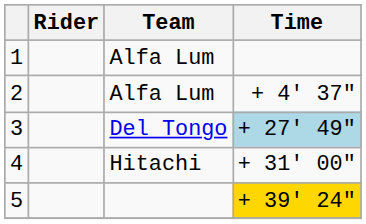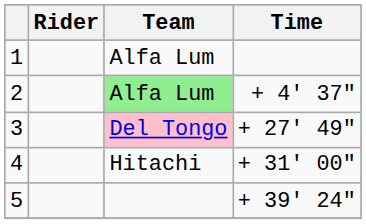(162, 94) no background -> (162, 94) lightgreen background
(168, 129) no background -> (168, 129) pink background
(297, 129) lightblue background -> (297, 129) no background
(297, 201) gold background -> (297, 201) no background
